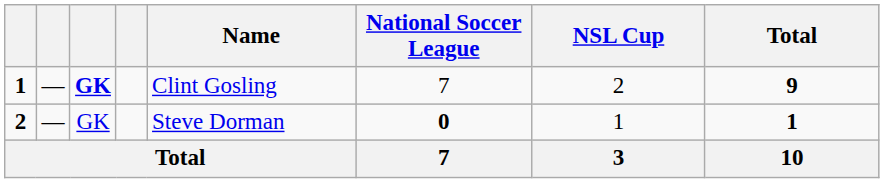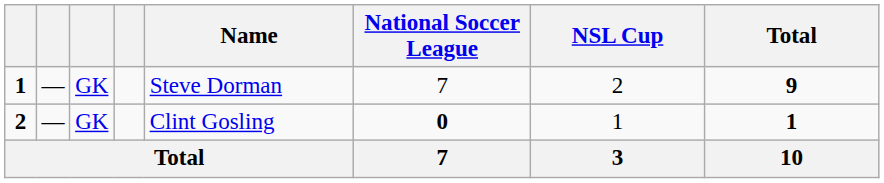(93, 85) bold -> (92, 85) normal
(214, 85) Clint Gosling -> (216, 85) Steve Dorman
(218, 121) Steve Dorman -> (212, 121) Clint Gosling
